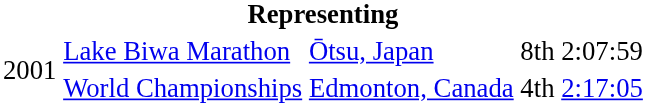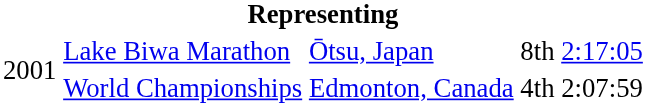(602, 51) 2:07:59 -> (602, 51) 2:17:05
(602, 88) 2:17:05 -> (602, 88) 2:07:59
